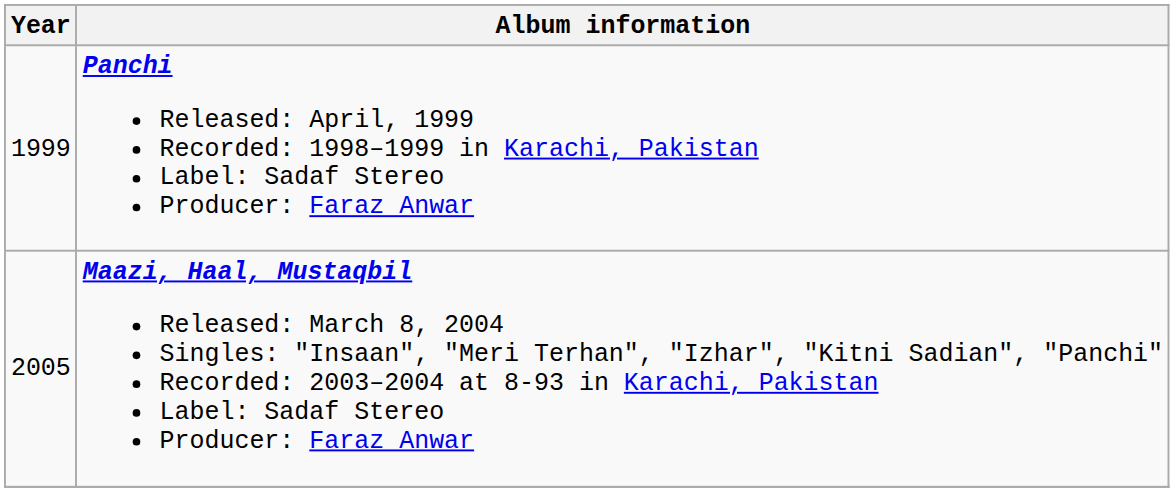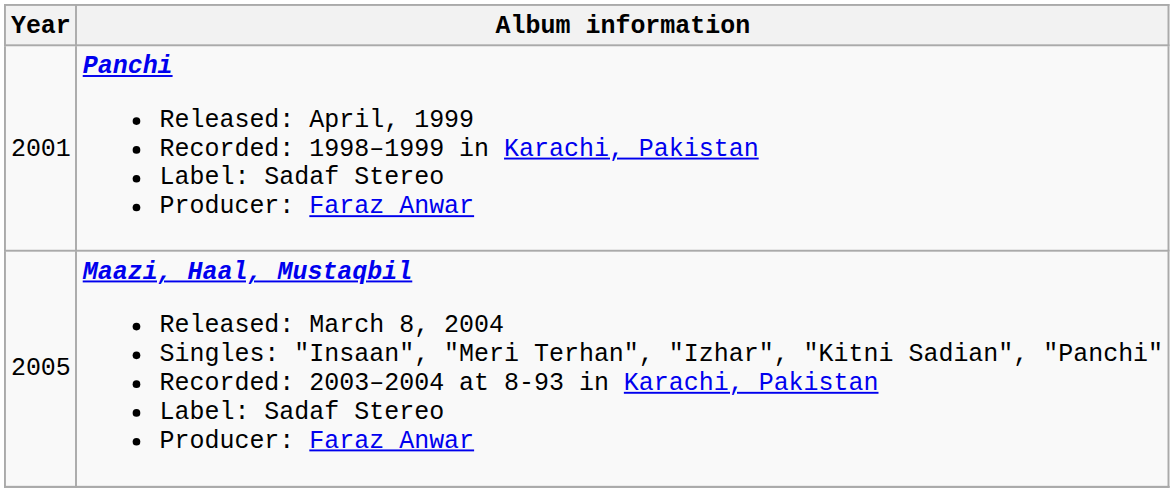(41, 149) 1999 -> (41, 149) 2001
